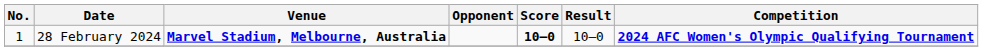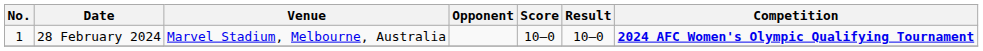(307, 36) bold -> (307, 36) normal
(540, 36) bold -> (540, 36) normal
